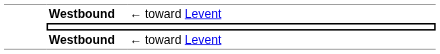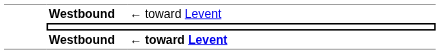(175, 39) normal -> (178, 39) bold
